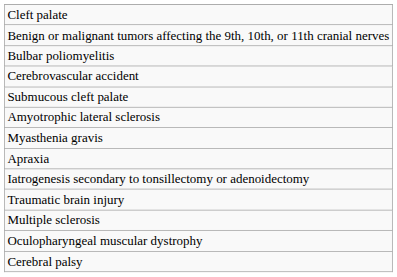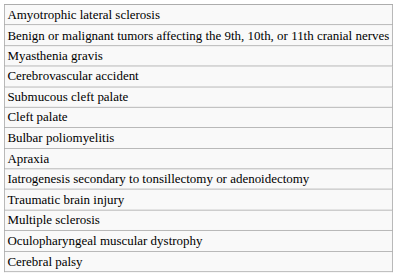(37, 14) Cleft palate -> (84, 14) Amyotrophic lateral sclerosis
(61, 55) Bulbar poliomyelitis -> (55, 55) Myasthenia gravis
(84, 117) Amyotrophic lateral sclerosis -> (37, 117) Cleft palate
(55, 138) Myasthenia gravis -> (61, 138) Bulbar poliomyelitis
